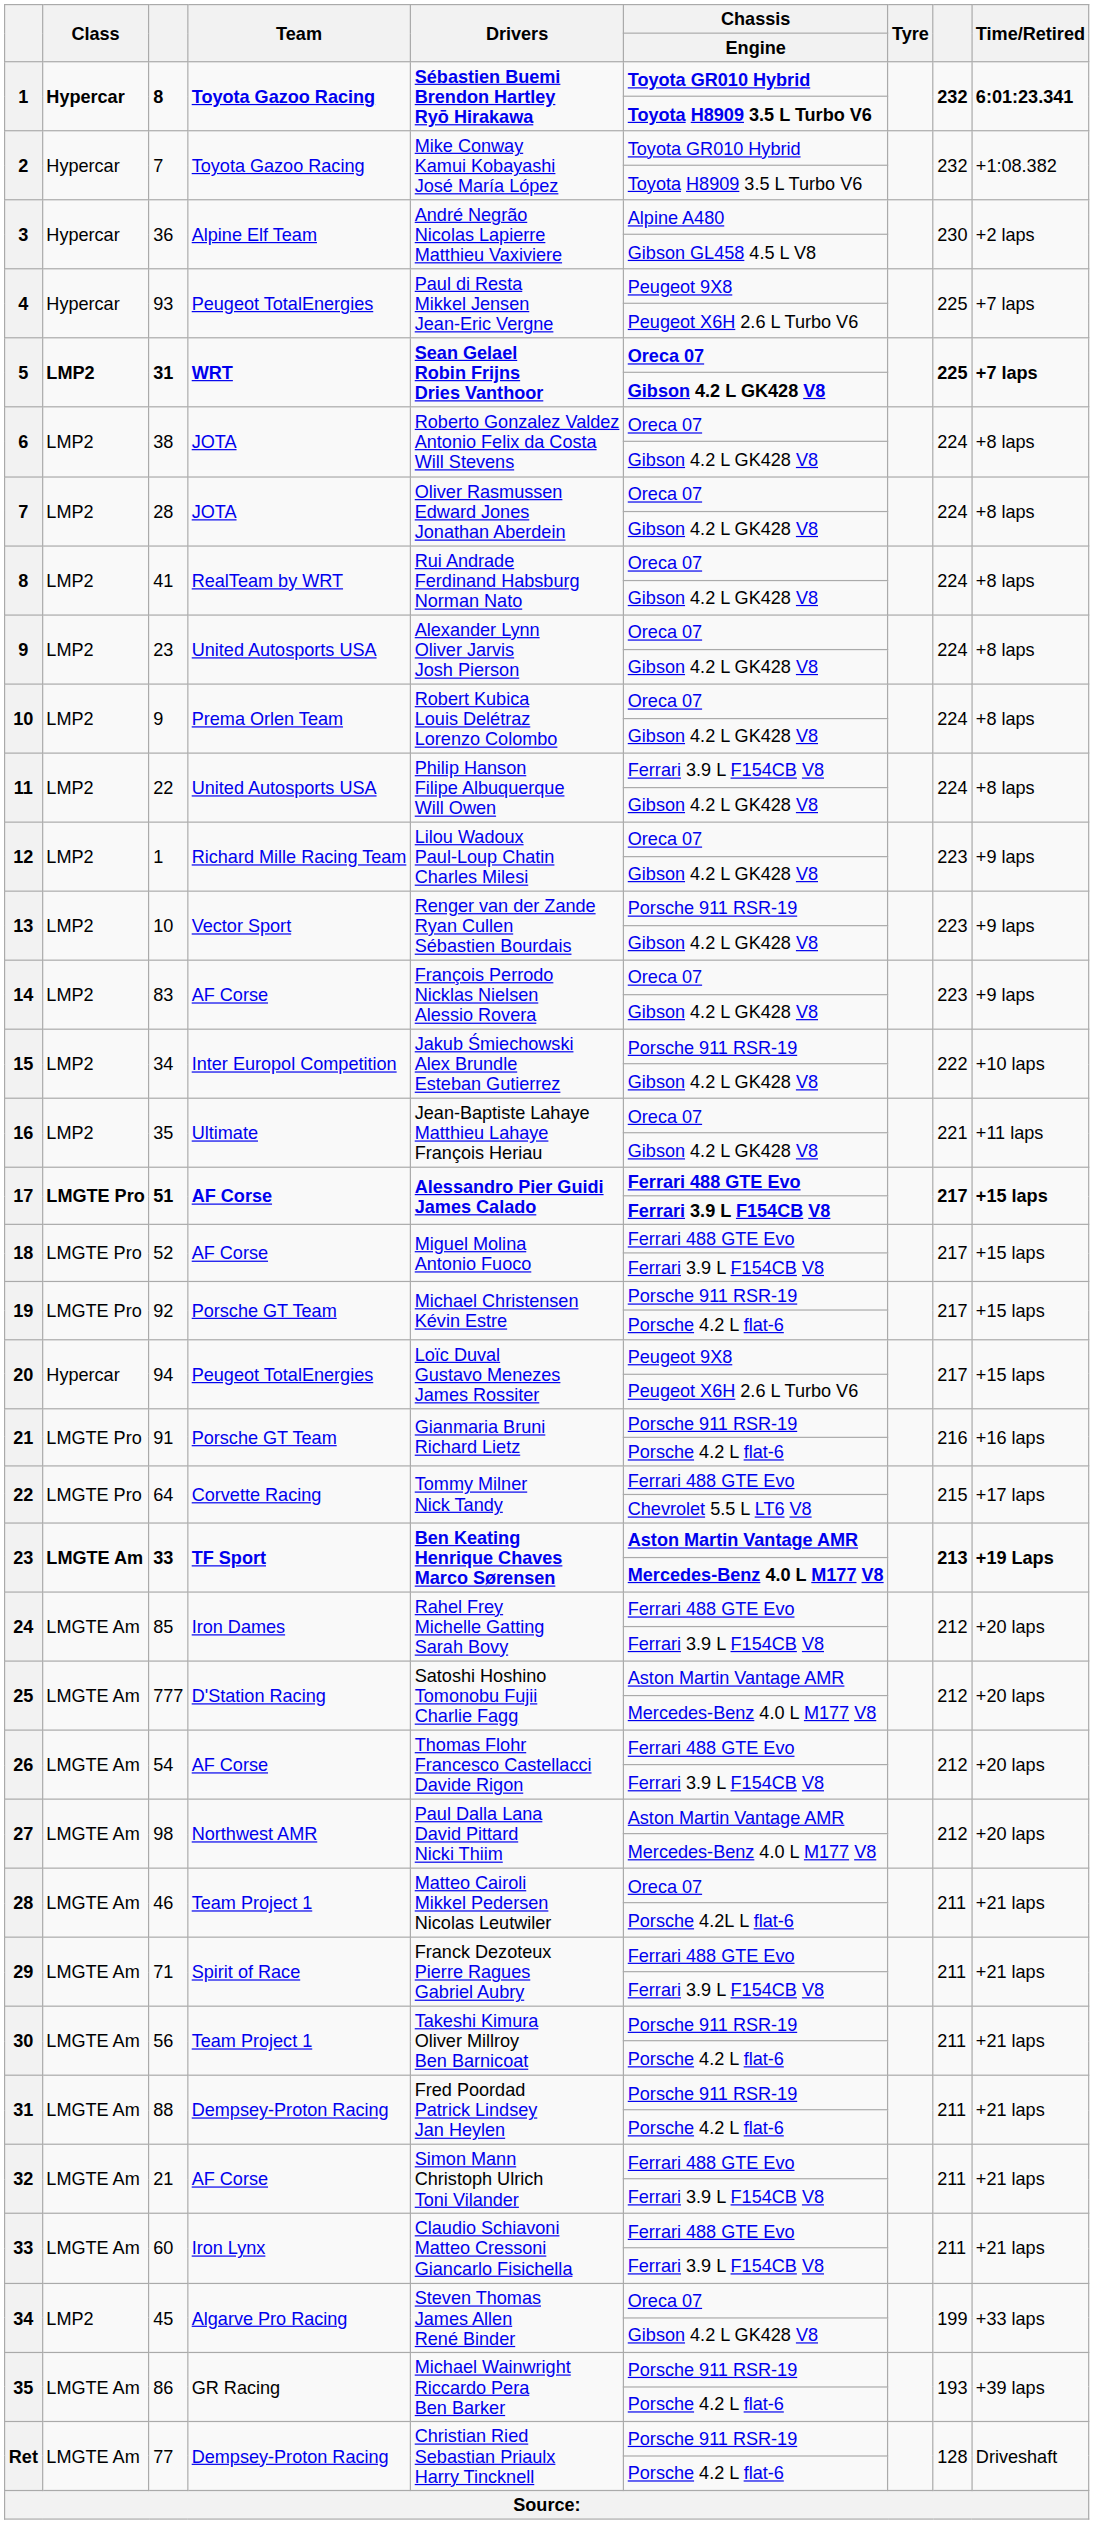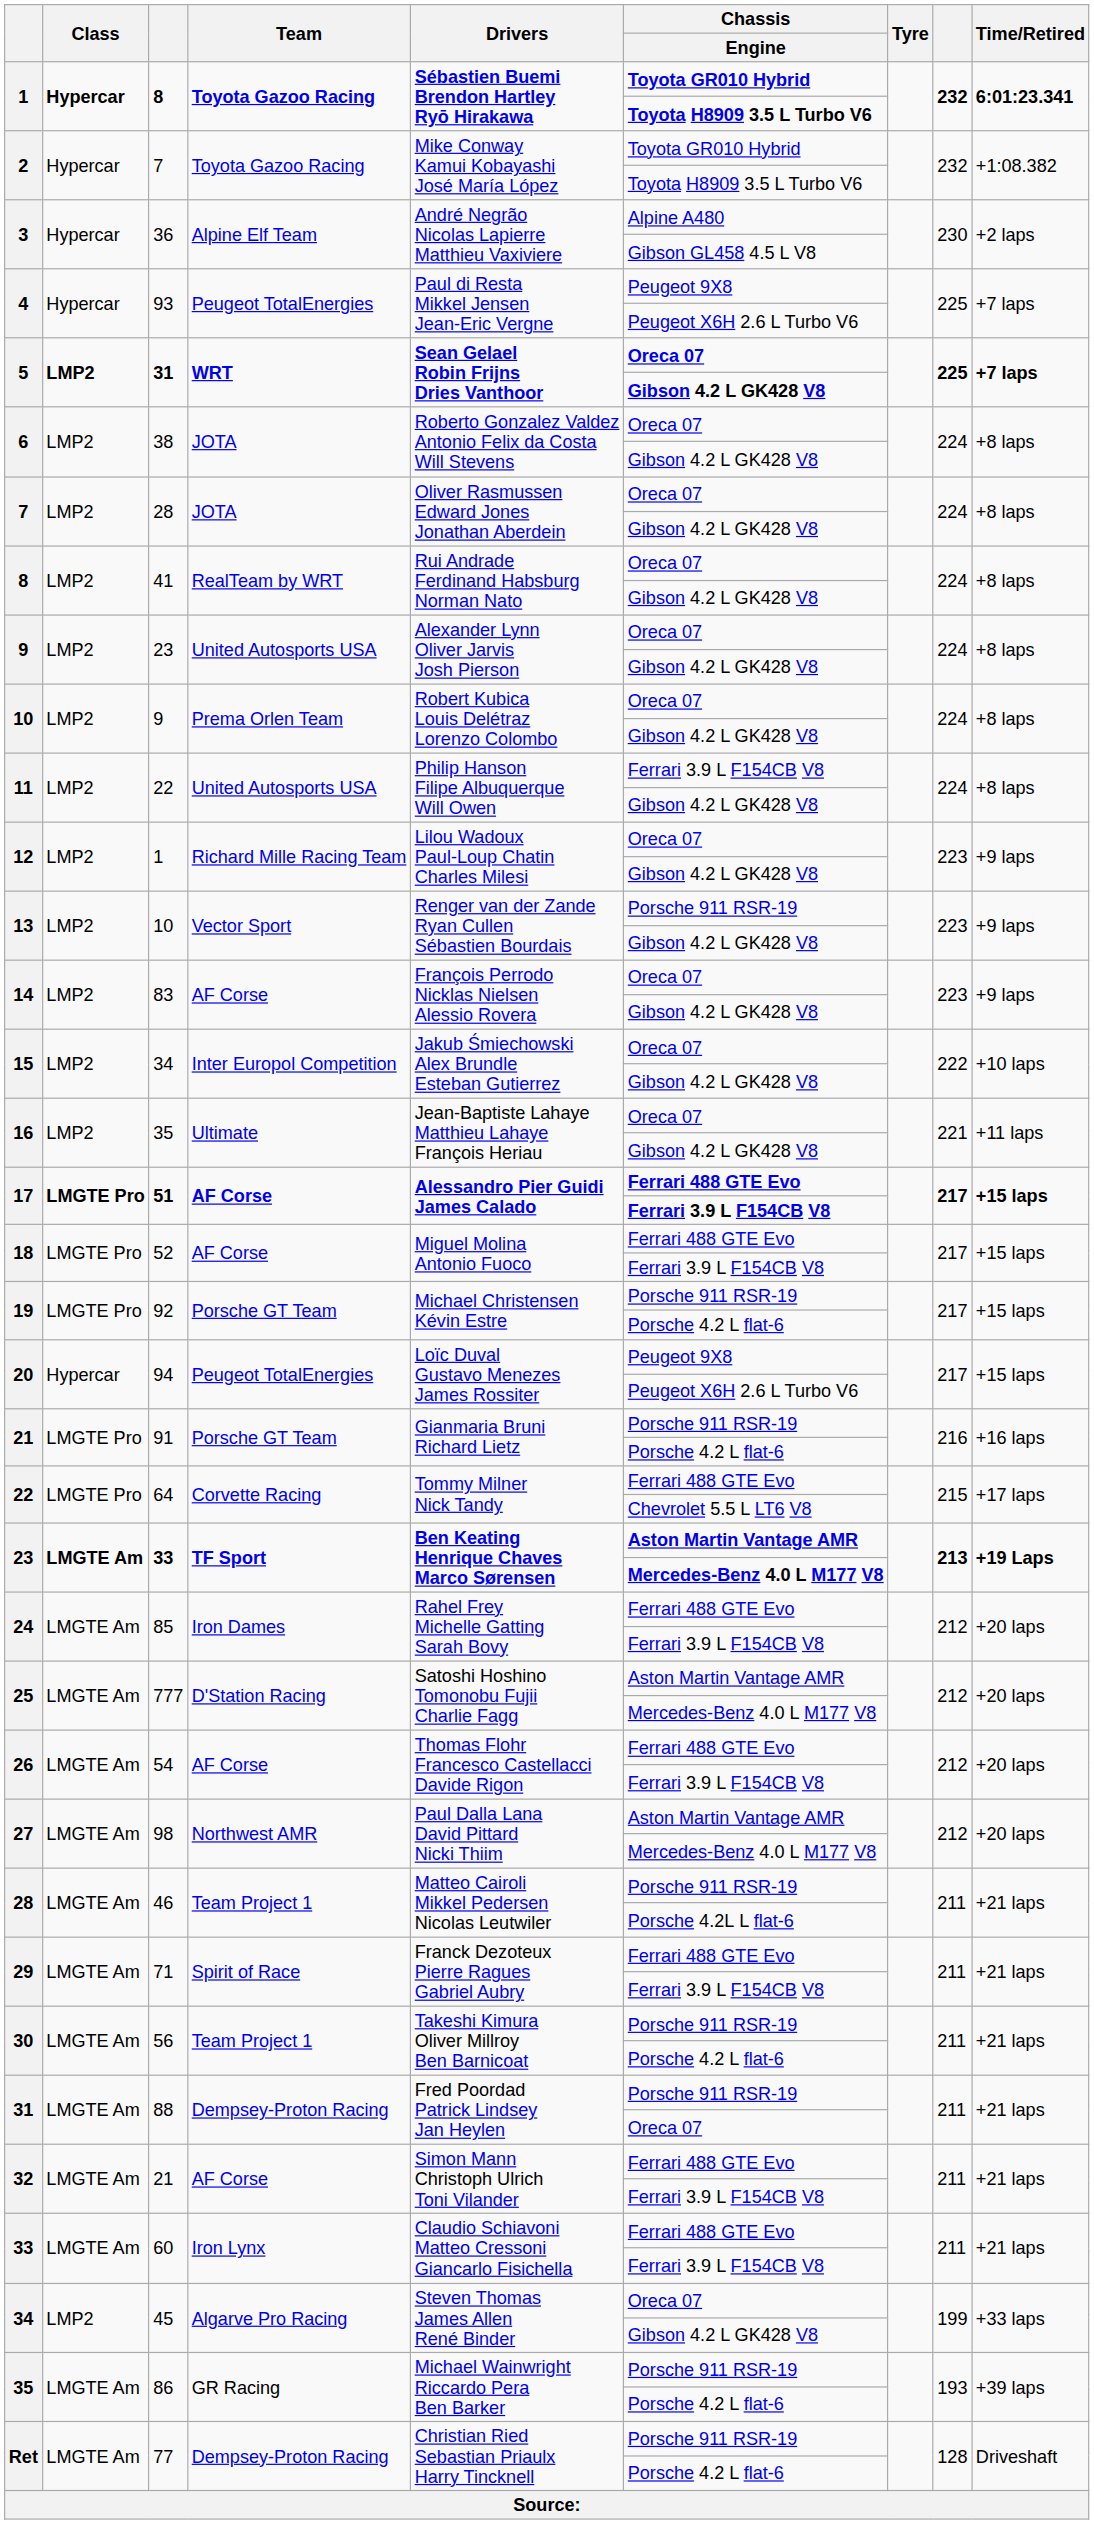(712, 1047) Porsche 911 RSR-19 -> (665, 1047) Oreca 07
(665, 1886) Oreca 07 -> (712, 1886) Porsche 911 RSR-19
(706, 2128) Porsche 4.2 L flat-6 -> (665, 2128) Oreca 07
